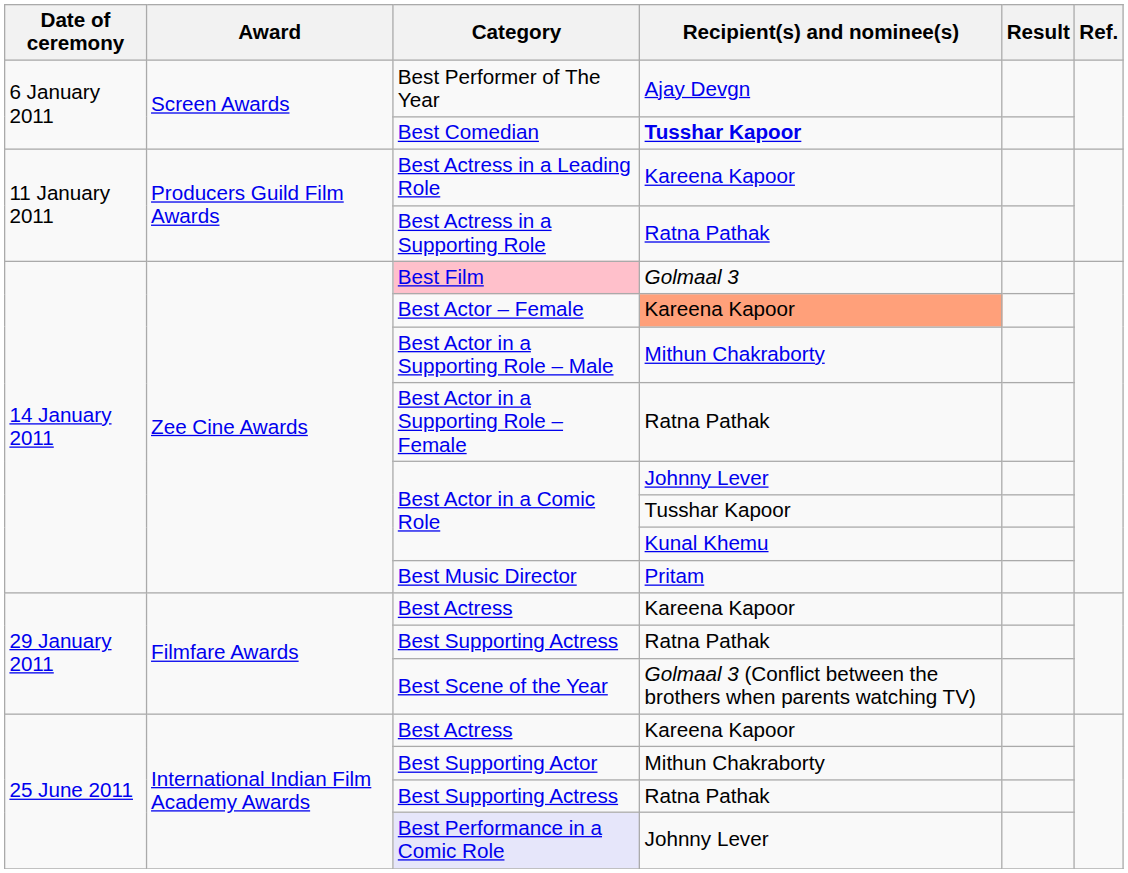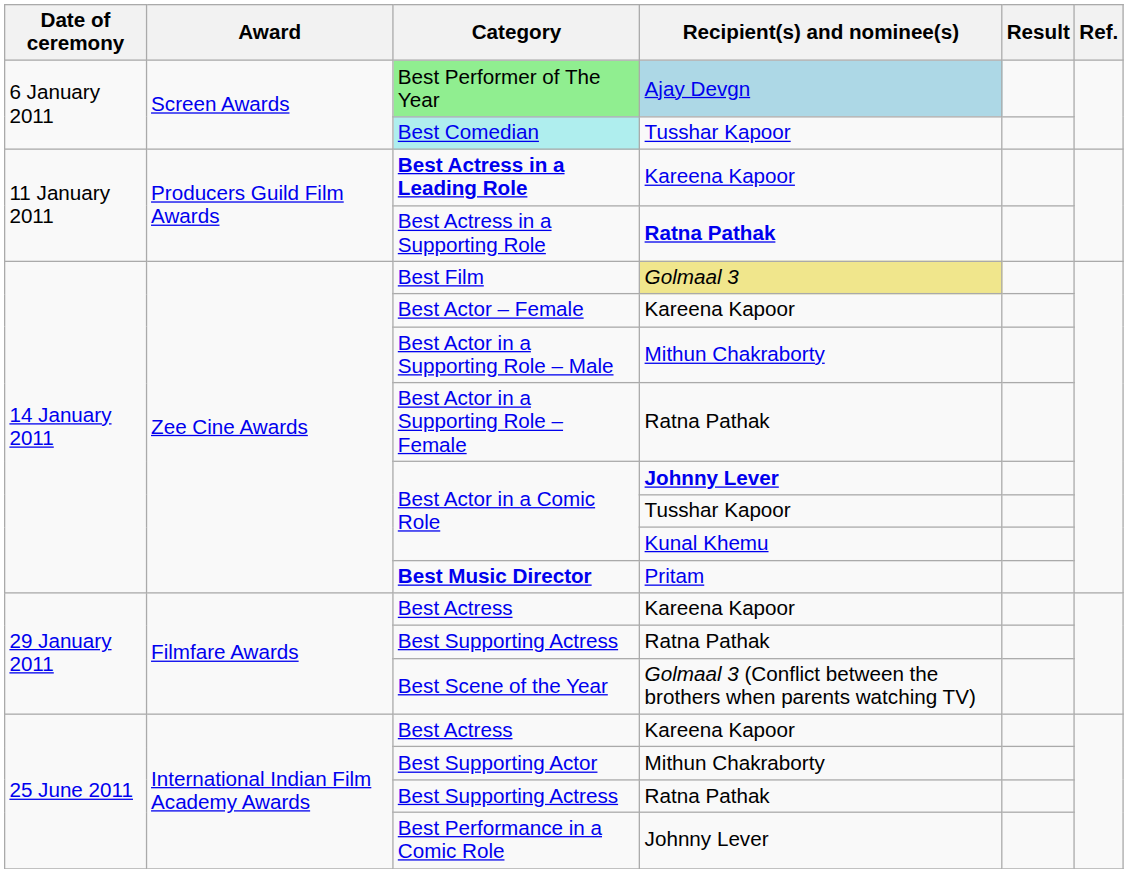(499, 88) no background -> (499, 88) lightgreen background
(697, 88) no background -> (697, 88) lightblue background
(468, 132) no background -> (468, 132) paleturquoise background
(723, 132) bold -> (718, 132) normal
(514, 177) normal -> (481, 177) bold
(707, 233) normal -> (710, 233) bold
(441, 277) pink background -> (441, 277) no background
(692, 277) no background -> (692, 277) khaki background
(720, 310) lightsalmon background -> (720, 310) no background
(707, 478) normal -> (712, 478) bold
(487, 576) normal -> (495, 576) bold
(500, 840) lavender background -> (500, 840) no background
